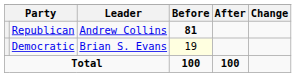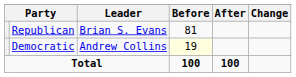(123, 30) Andrew Collins -> (123, 30) Brian S. Evans
(191, 30) bold -> (191, 30) normal
(123, 47) Brian S. Evans -> (123, 47) Andrew Collins
